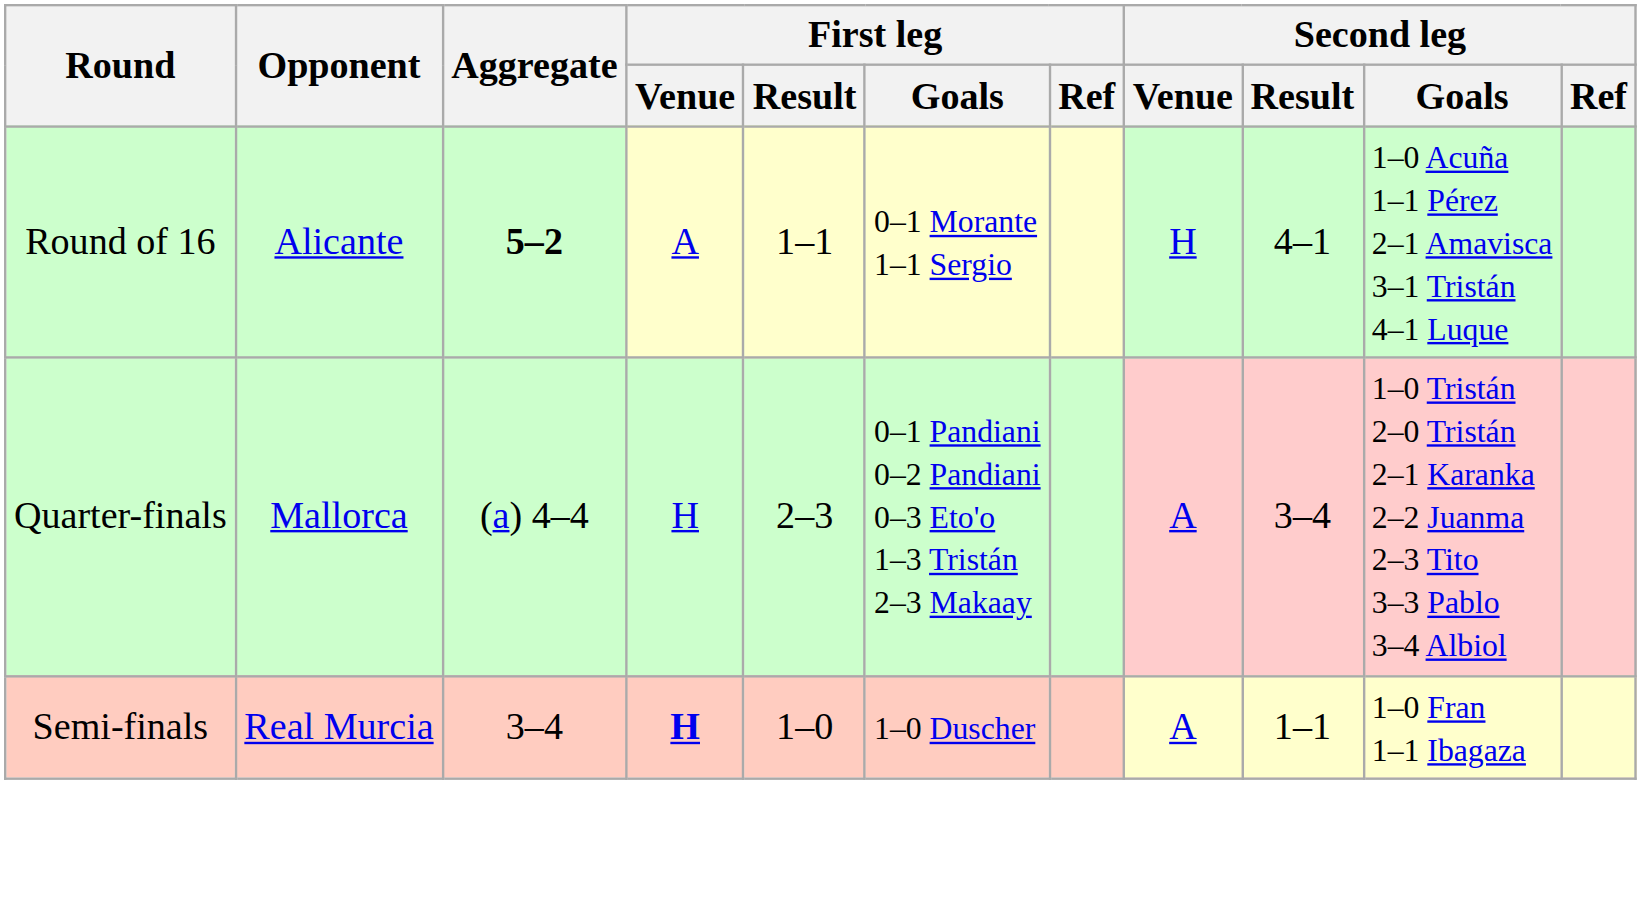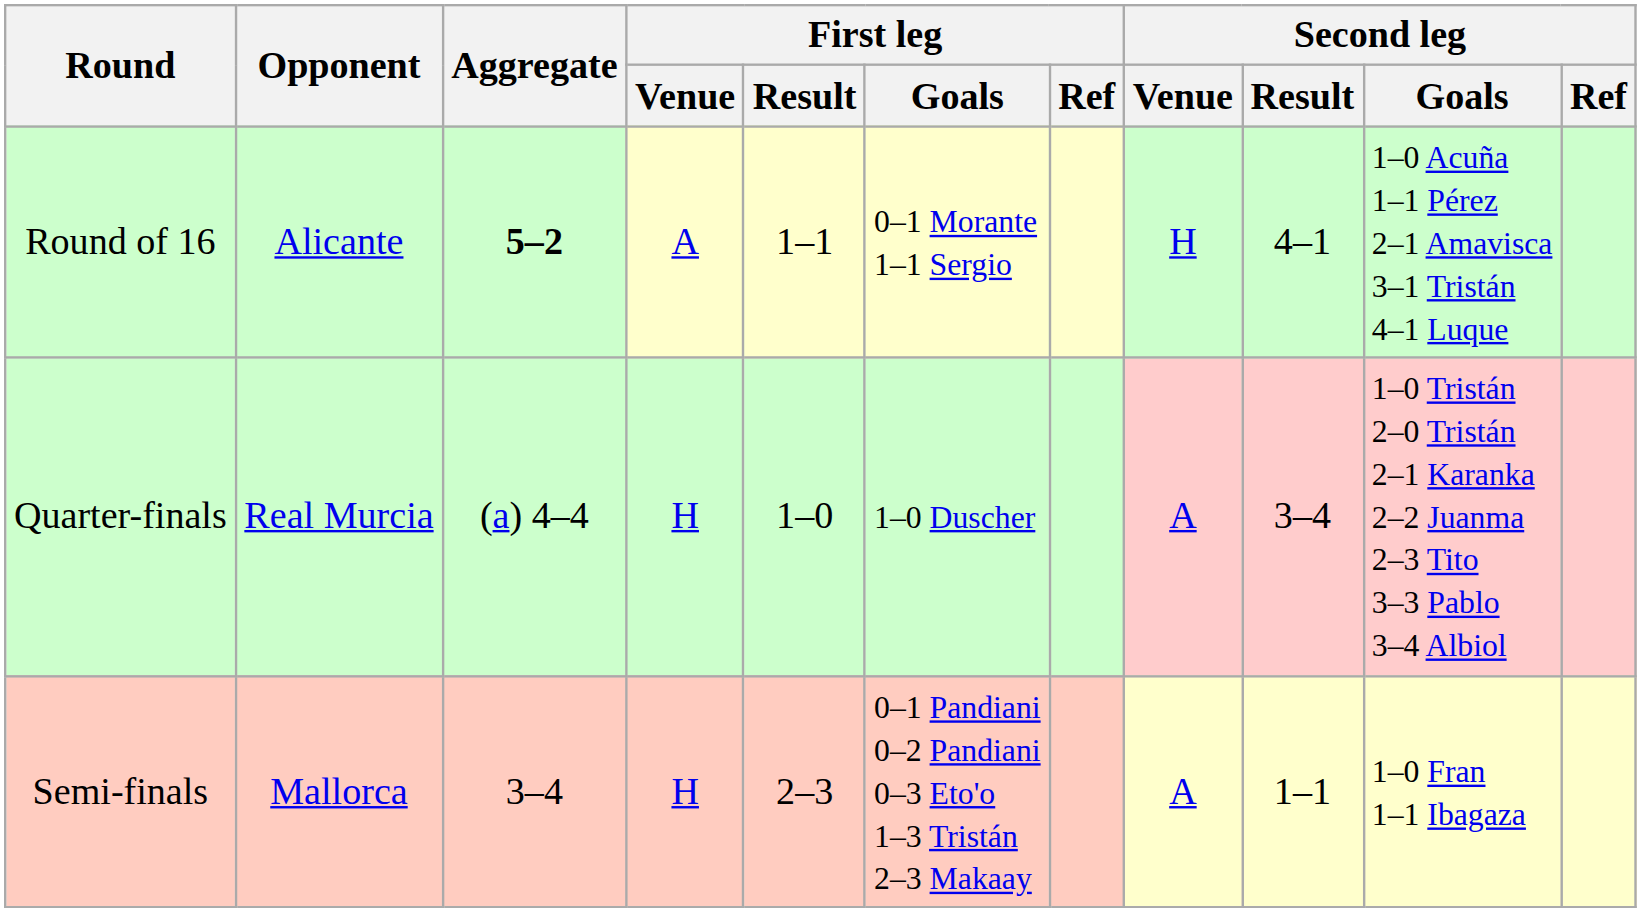(339, 515) Mallorca -> (339, 515) Real Murcia
(805, 515) 2–3 -> (805, 515) 1–0
(957, 518) 0–1 Pandiani 0–2 Pandiani 0–3 Eto'o 1–3 Tristán 2–3 Makaay -> (955, 518) 1–0 Duscher
(339, 726) Real Murcia -> (339, 790) Mallorca
(685, 726) bold -> (685, 790) normal
(805, 726) 1–0 -> (805, 790) 2–3
(955, 728) 1–0 Duscher -> (957, 792) 0–1 Pandiani 0–2 Pandiani 0–3 Eto'o 1–3 Tristán 2–3 Makaay
